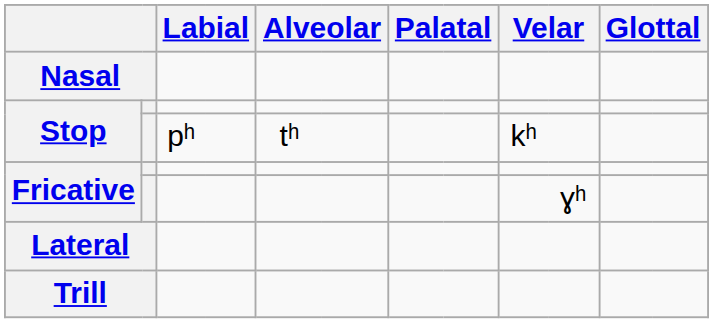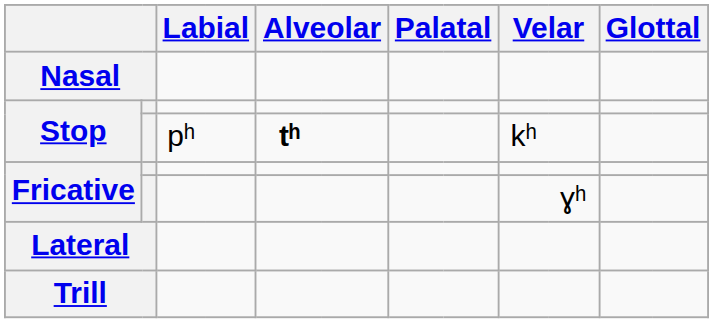(290, 136) normal -> (290, 136) bold
